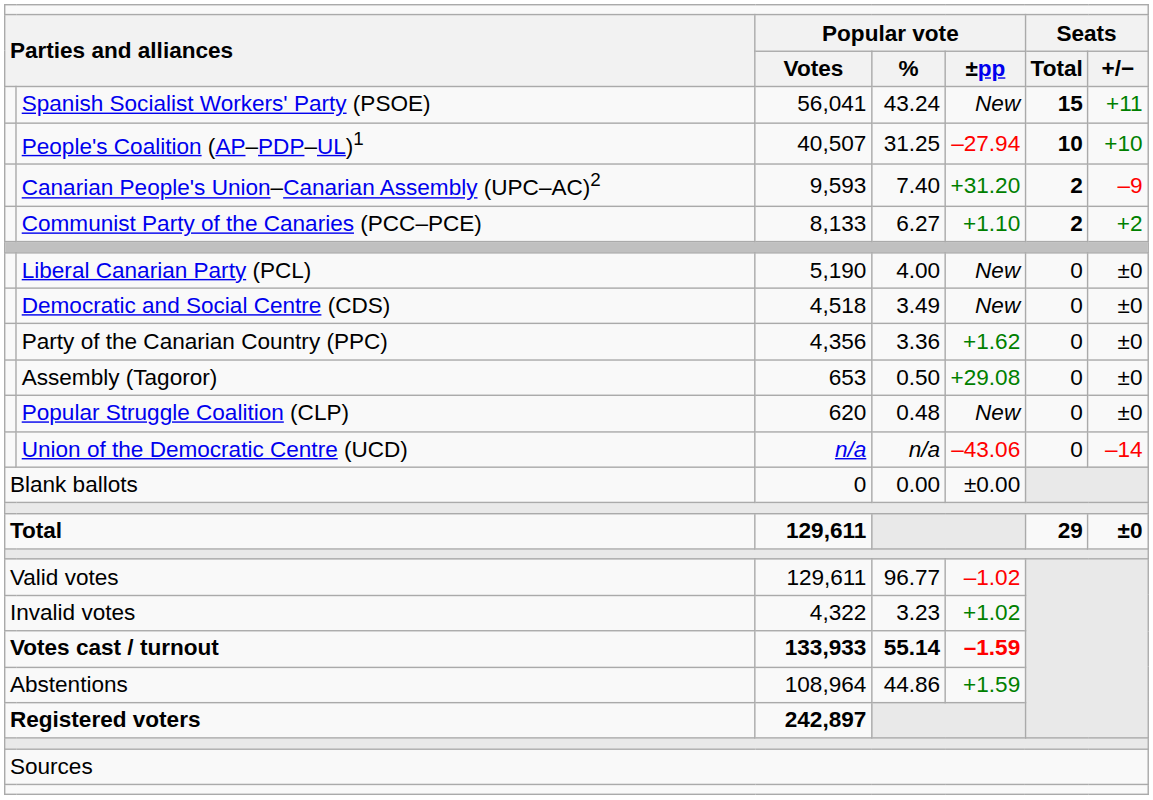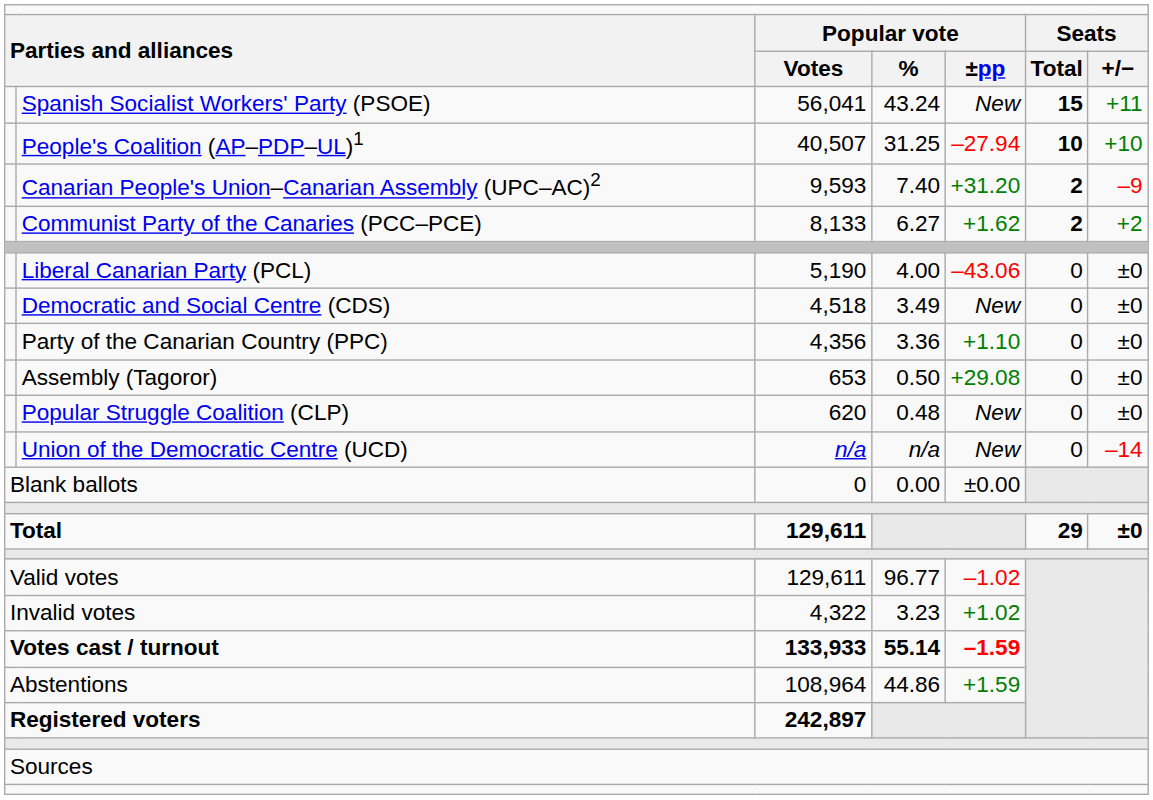(992, 223) +1.10 -> (992, 223) +1.62
(998, 270) New -> (986, 270) –43.06
(992, 341) +1.62 -> (992, 341) +1.10
(986, 448) –43.06 -> (998, 448) New
